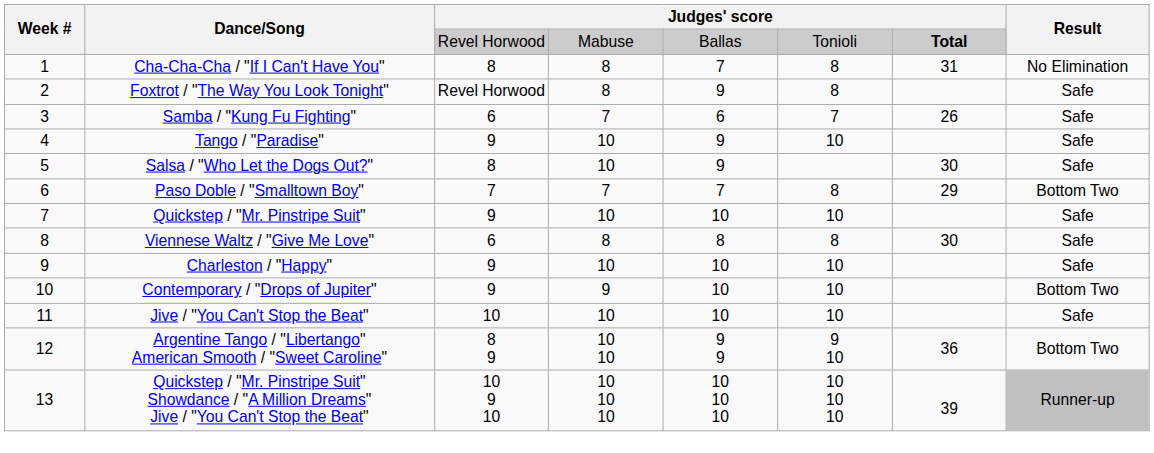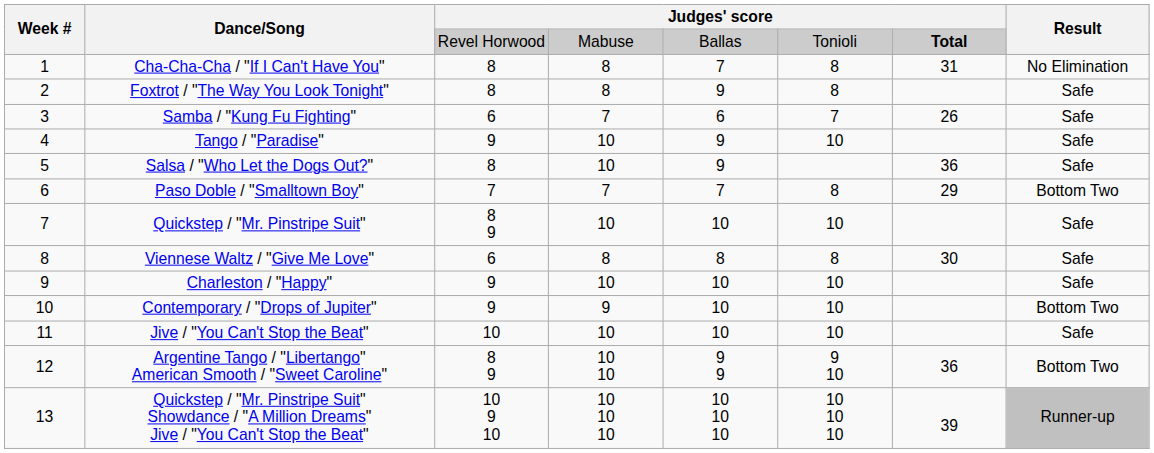(491, 91) Revel Horwood -> (491, 91) 8
(949, 166) 30 -> (949, 166) 36
(491, 215) 9 -> (491, 224) 8 9
